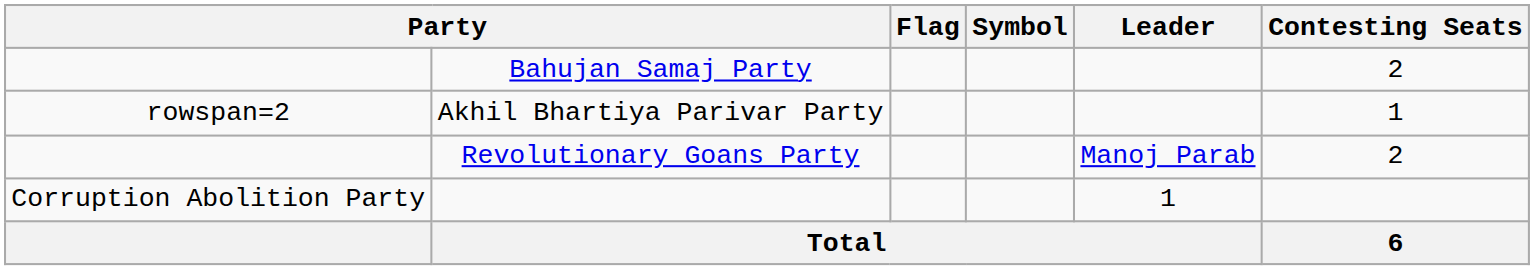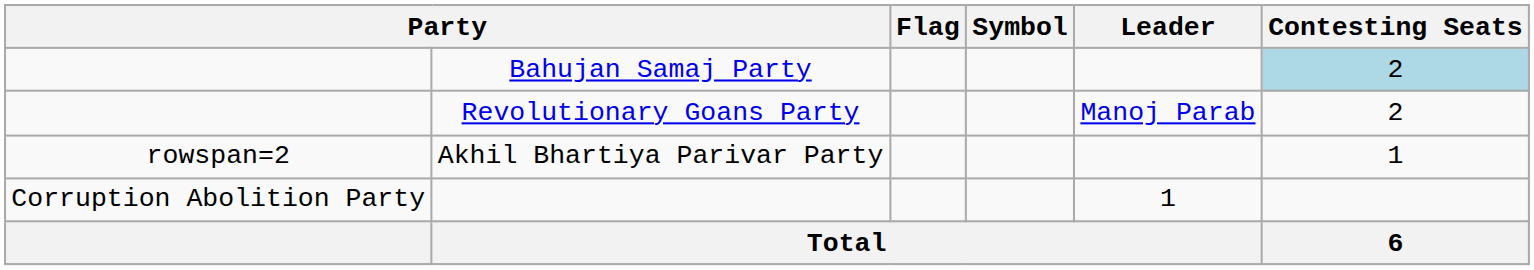(1395, 70) no background -> (1395, 70) lightblue background
rows swapped: (661, 156) <-> (661, 113)
